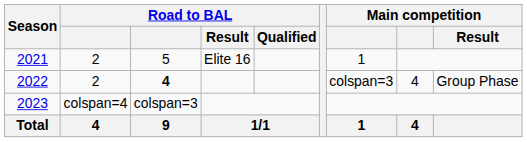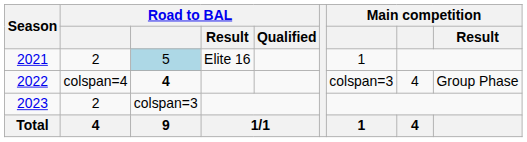(166, 59) no background -> (166, 59) lightblue background
(95, 81) 2 -> (96, 81) colspan=4
(96, 103) colspan=4 -> (95, 103) 2
